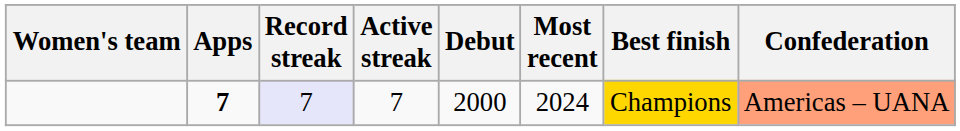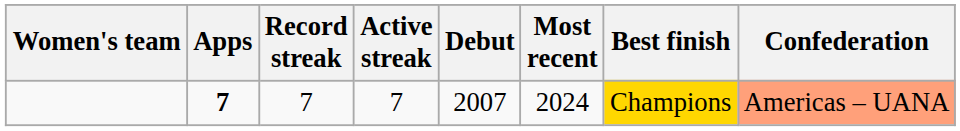(306, 102) lavender background -> (306, 102) no background
(480, 102) 2000 -> (480, 102) 2007
